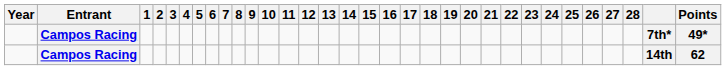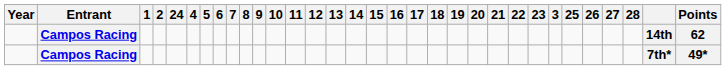columns swapped: (173, 14) <-> (552, 14)
(659, 34) 7th* -> (659, 34) 14th
(698, 34) 49* -> (698, 34) 62
(659, 54) 14th -> (659, 54) 7th*
(698, 54) 62 -> (698, 54) 49*
